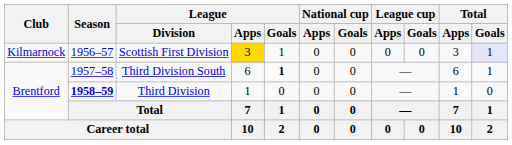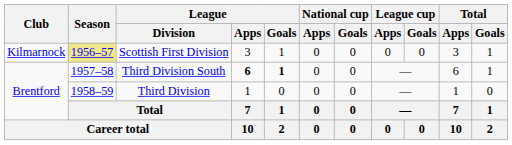(92, 52) no background -> (92, 52) khaki background
(248, 52) gold background -> (248, 52) no background
(490, 52) lavender background -> (490, 52) no background
(248, 71) normal -> (248, 71) bold
(92, 91) bold -> (92, 91) normal
